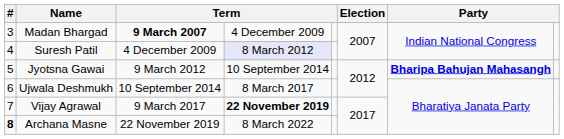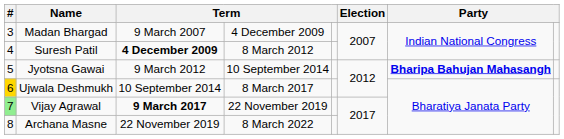(170, 32) bold -> (170, 32) normal
(170, 50) normal -> (170, 50) bold
(278, 50) lavender background -> (278, 50) no background
(10, 87) no background -> (10, 87) gold background
(10, 106) no background -> (10, 106) lightgreen background
(170, 106) normal -> (170, 106) bold
(278, 106) bold -> (278, 106) normal
(10, 124) bold -> (10, 124) normal
